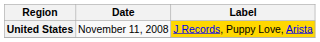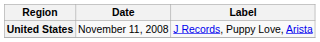(243, 29) gold background -> (243, 29) no background
